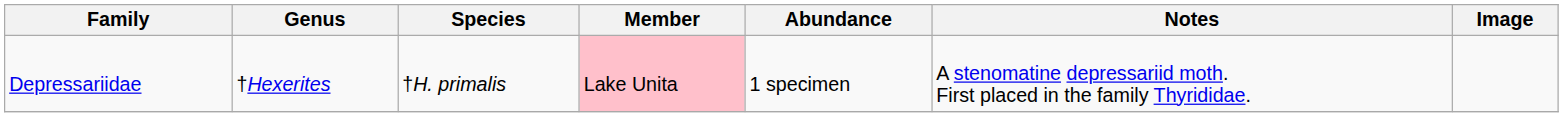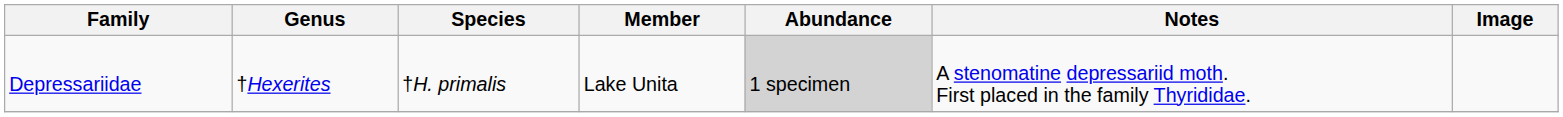(631, 84) pink background -> (631, 84) no background
(800, 84) no background -> (800, 84) lightgrey background
